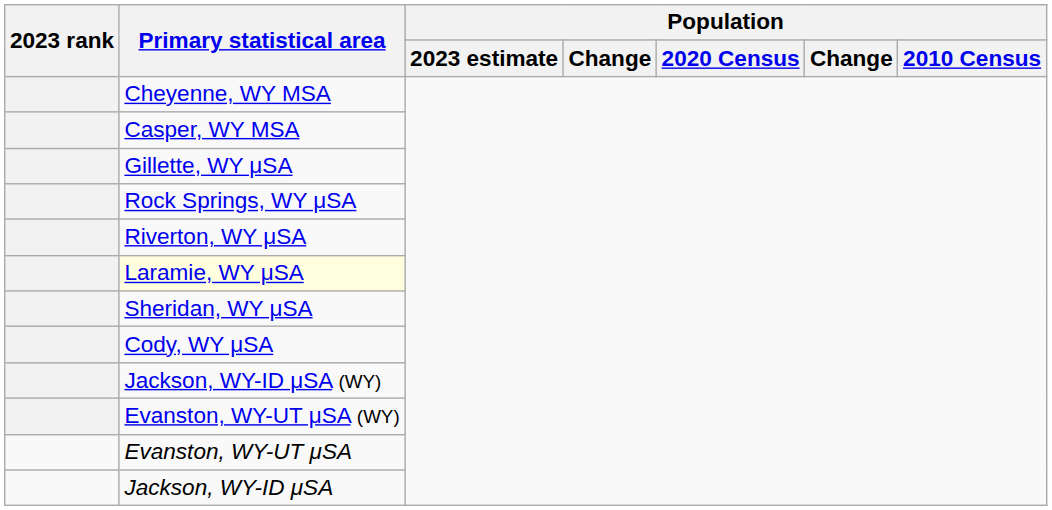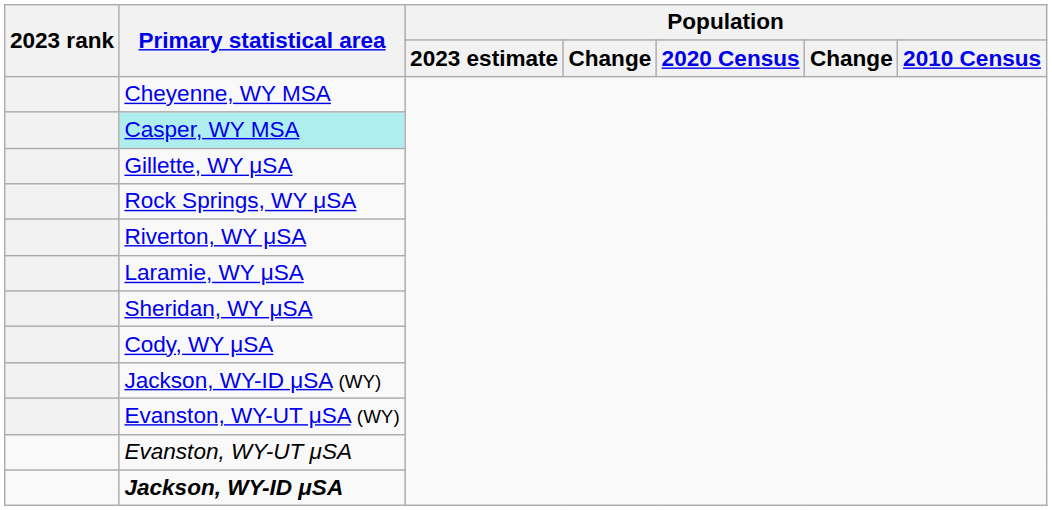(212, 129) no background -> (212, 129) paleturquoise background
(214, 272) lightyellow background -> (214, 272) no background
(229, 487) normal -> (234, 487) bold
